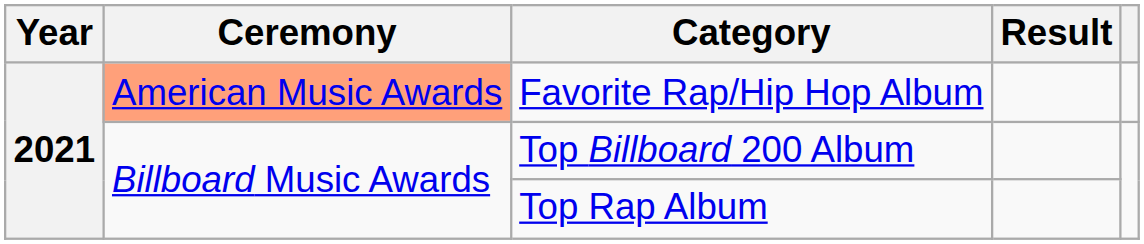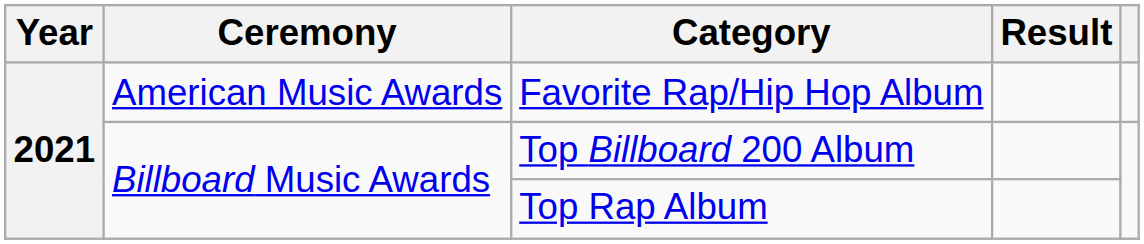(307, 91) lightsalmon background -> (307, 91) no background
